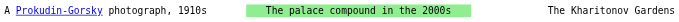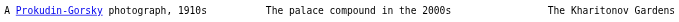(359, 11) lightgreen background -> (359, 11) no background
